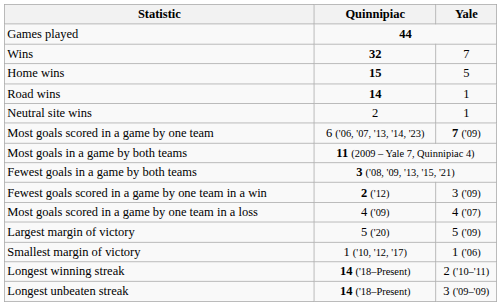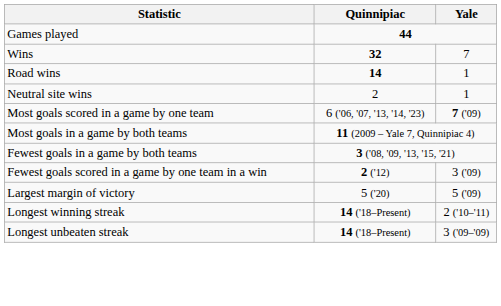- row: (36, 73)
- row: (133, 212)
- row: (74, 251)
